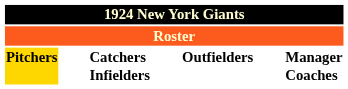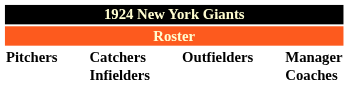(32, 57) gold background -> (32, 57) no background
